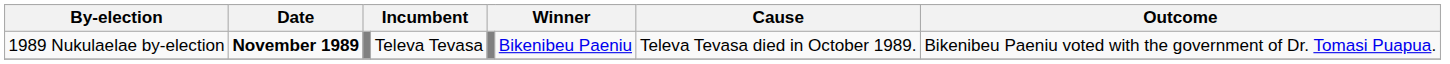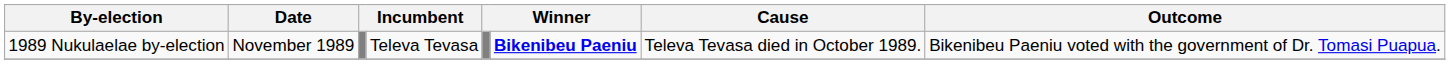(296, 45) bold -> (293, 45) normal
(565, 45) normal -> (565, 45) bold
